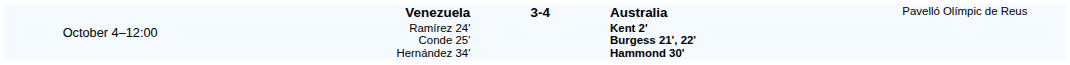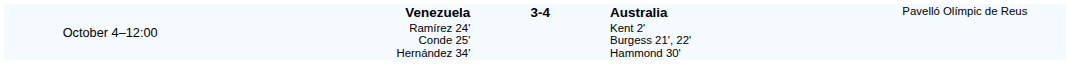(653, 41) bold -> (651, 41) normal
